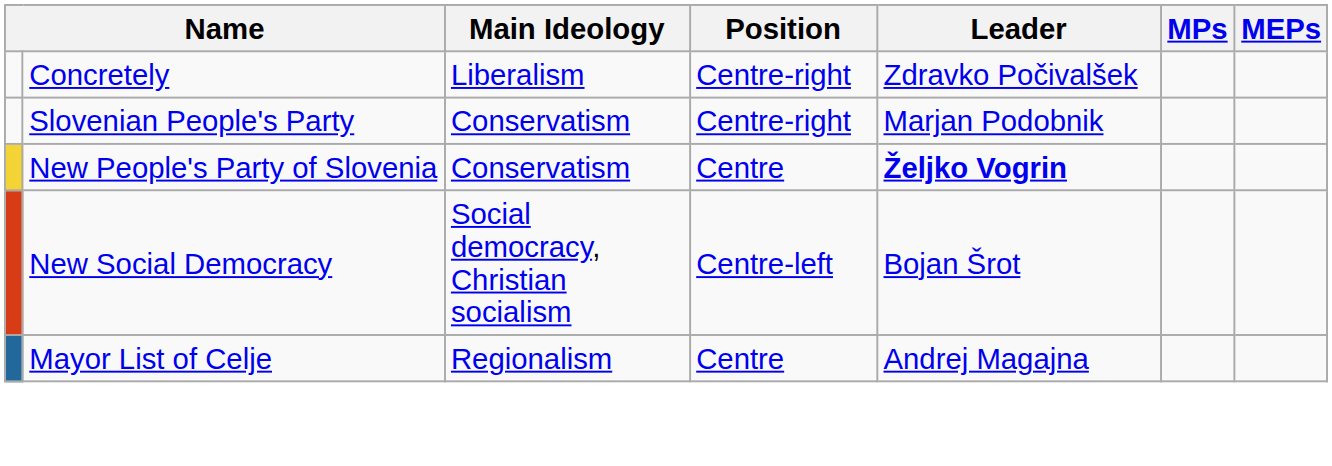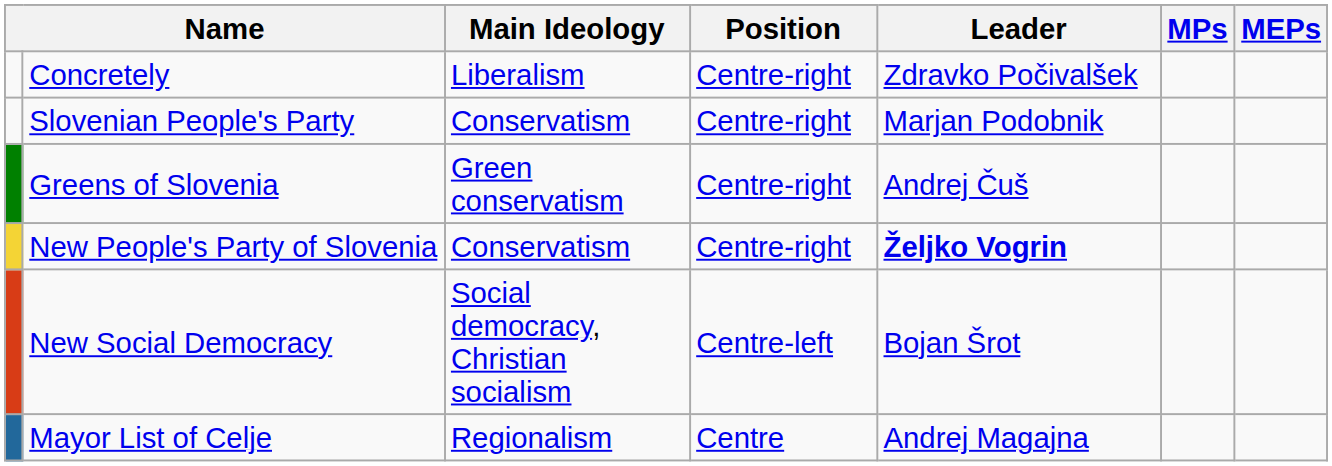+ row: (154, 184)
(740, 168) Centre -> (774, 247) Centre-right
